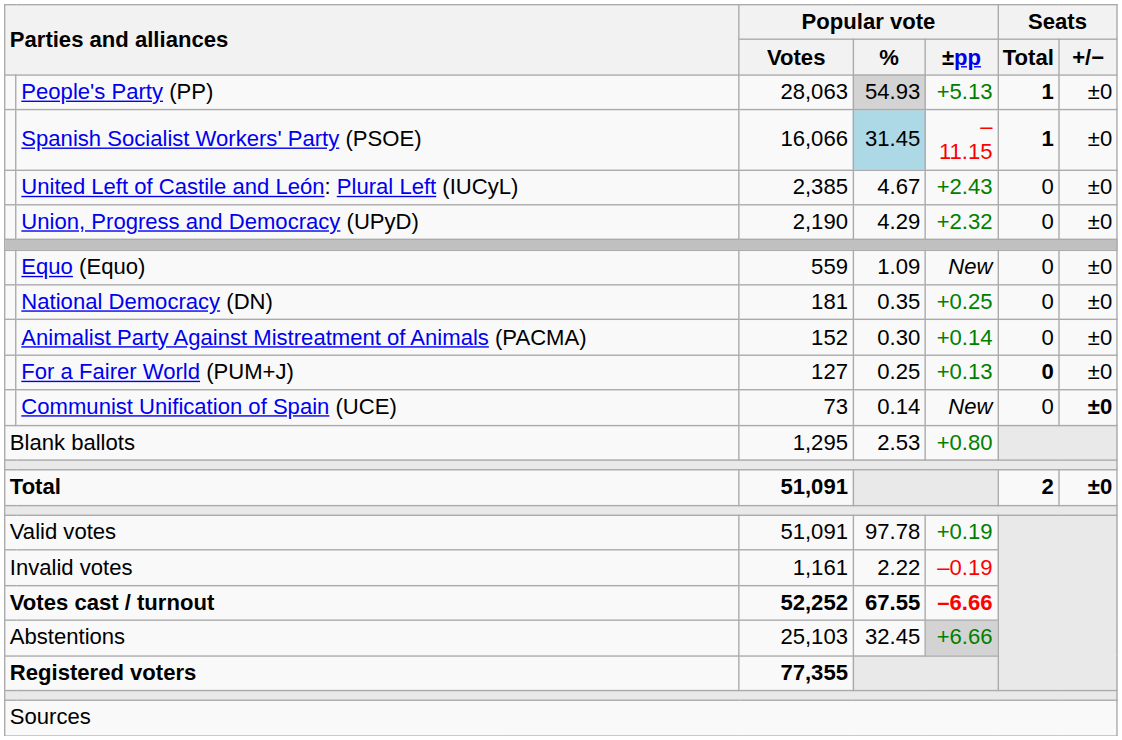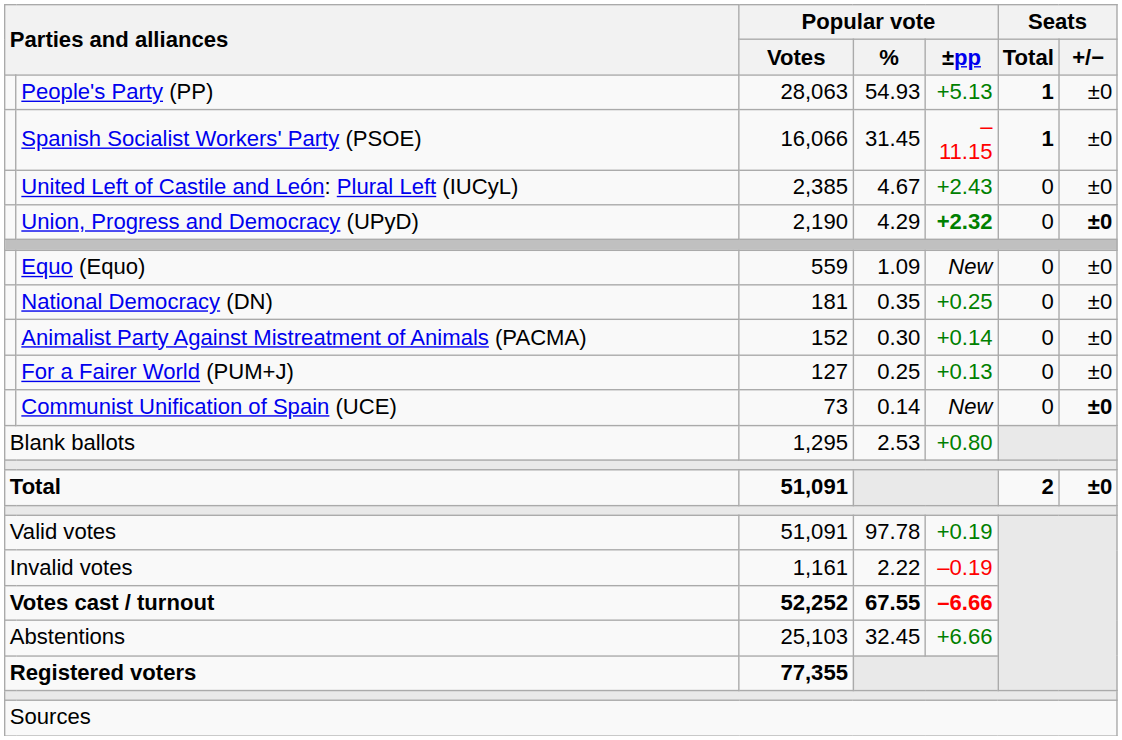(893, 92) lightgrey background -> (893, 92) no background
(893, 139) lightblue background -> (893, 139) no background
(965, 221) normal -> (965, 221) bold
(1100, 221) normal -> (1100, 221) bold
(1048, 372) bold -> (1048, 372) normal
(965, 637) lightgrey background -> (965, 637) no background
